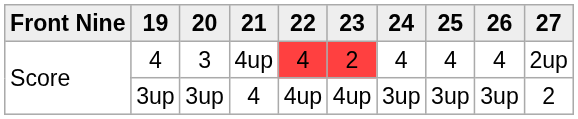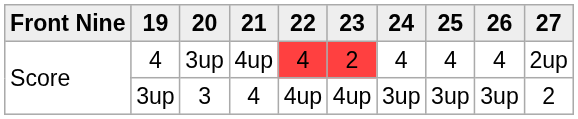(205, 59) 3 -> (205, 59) 3up
(205, 96) 3up -> (205, 96) 3
